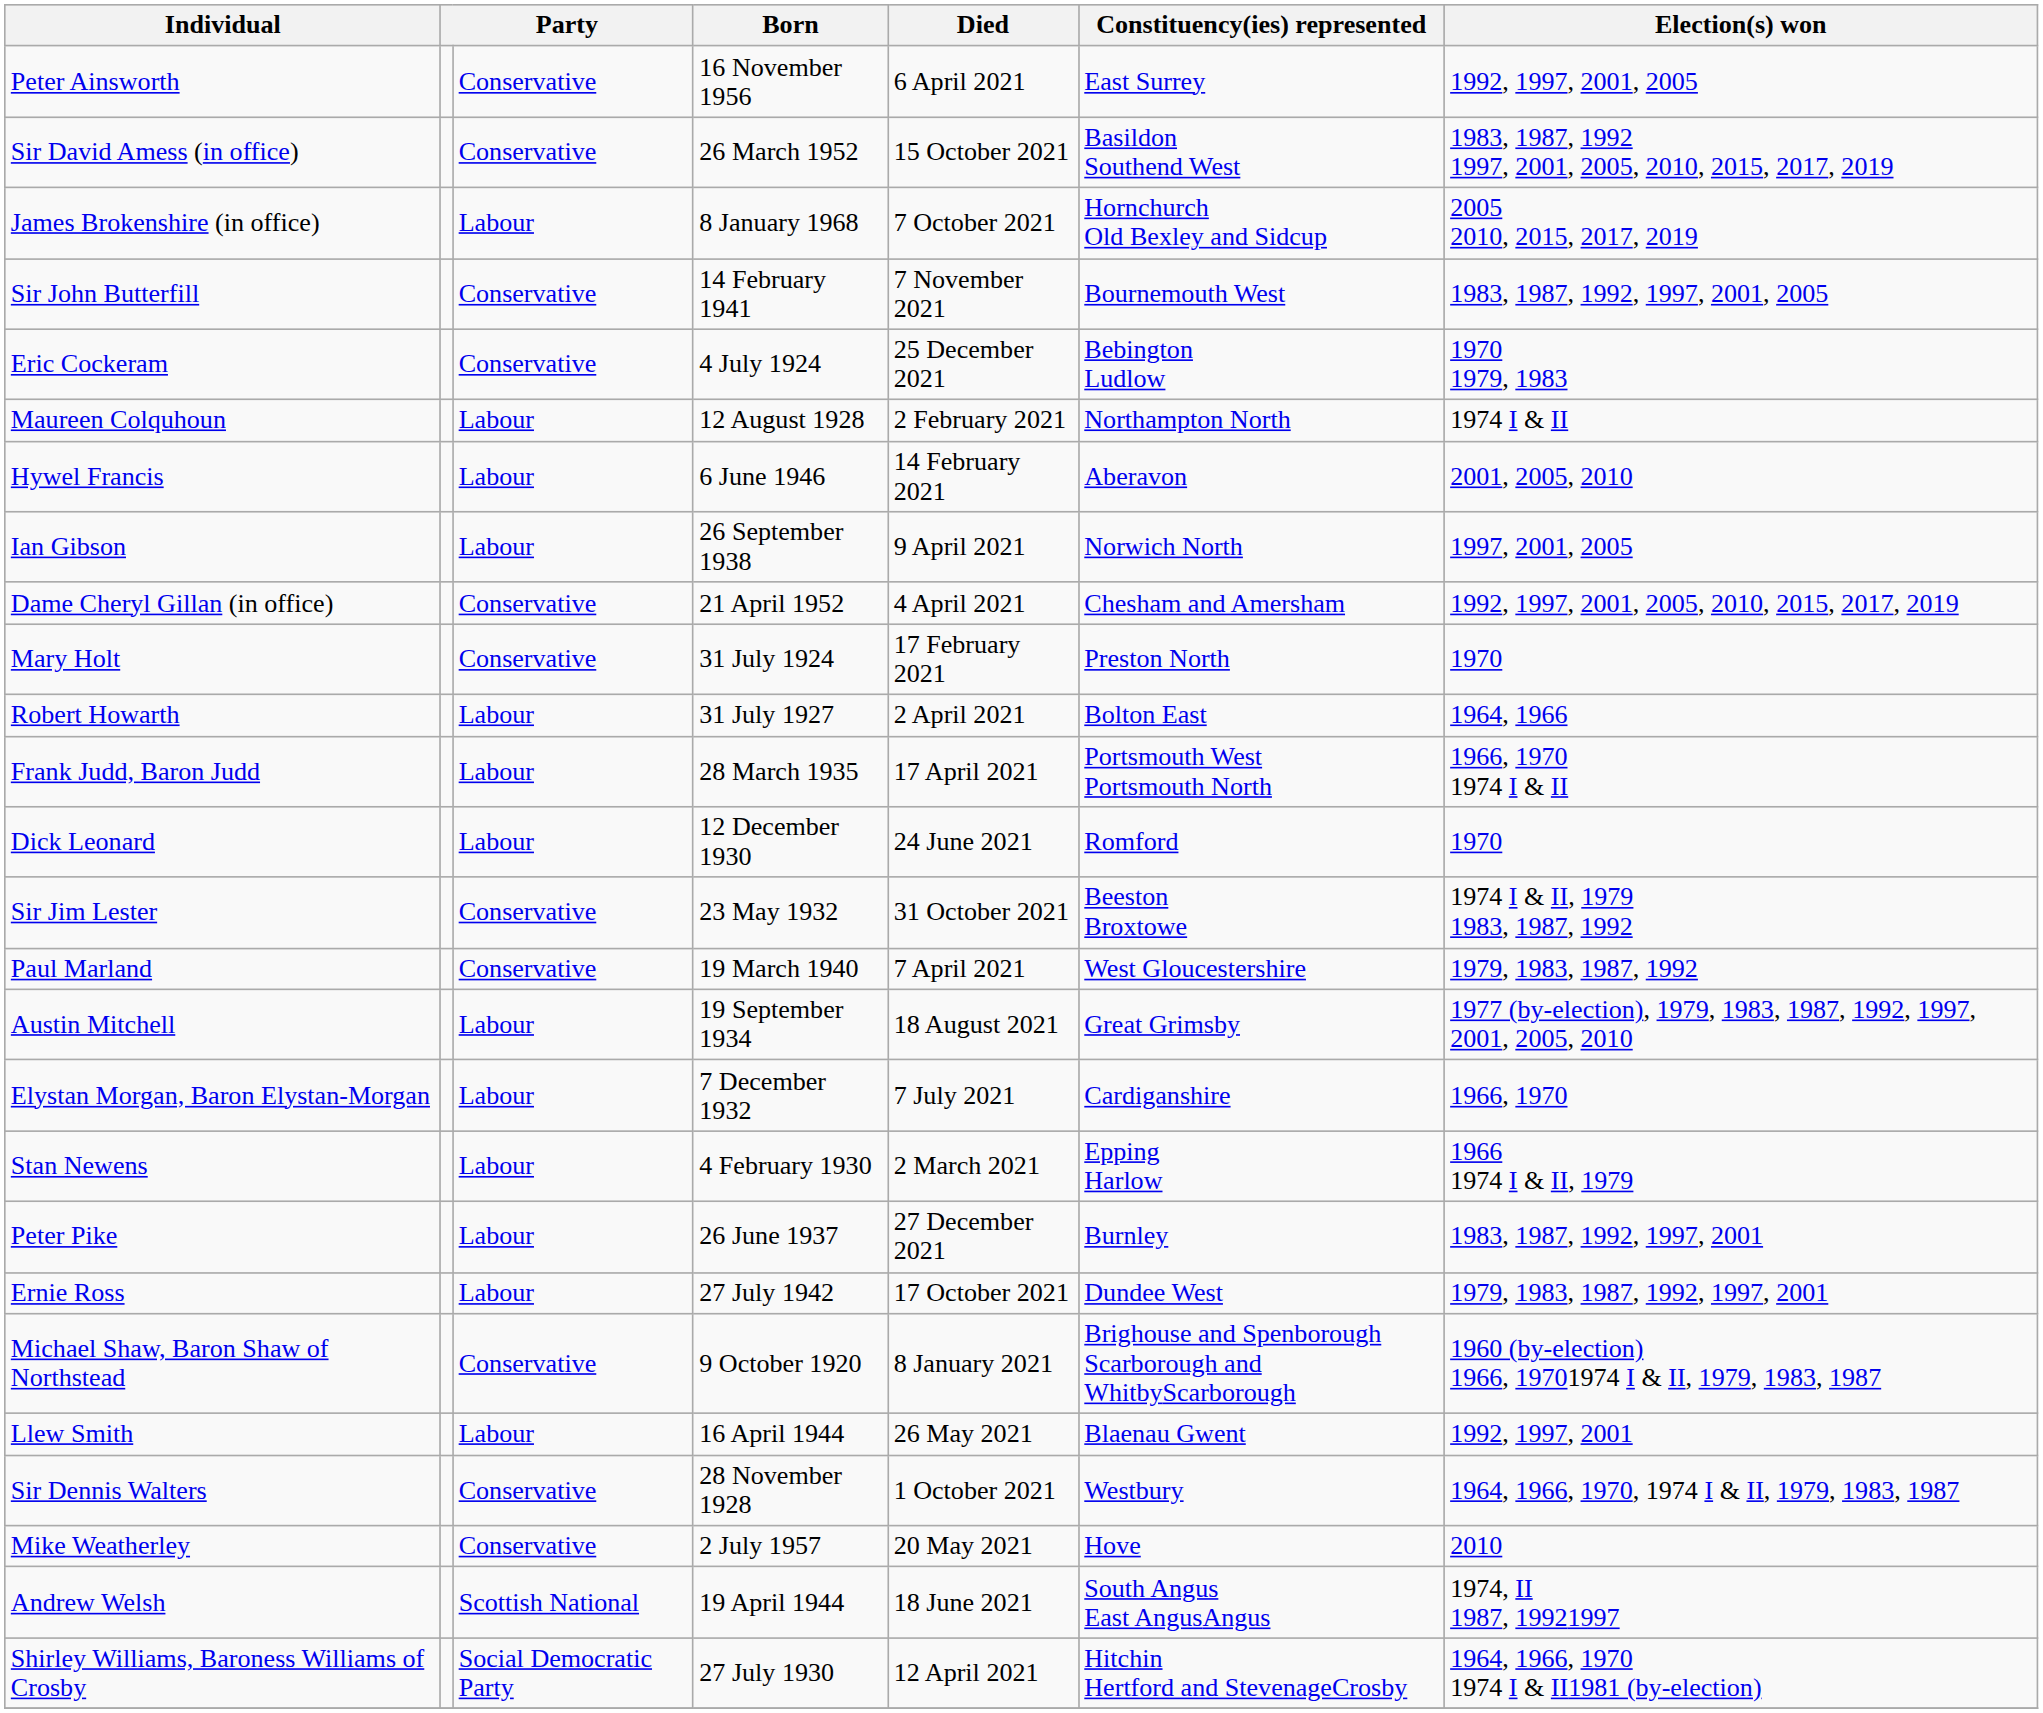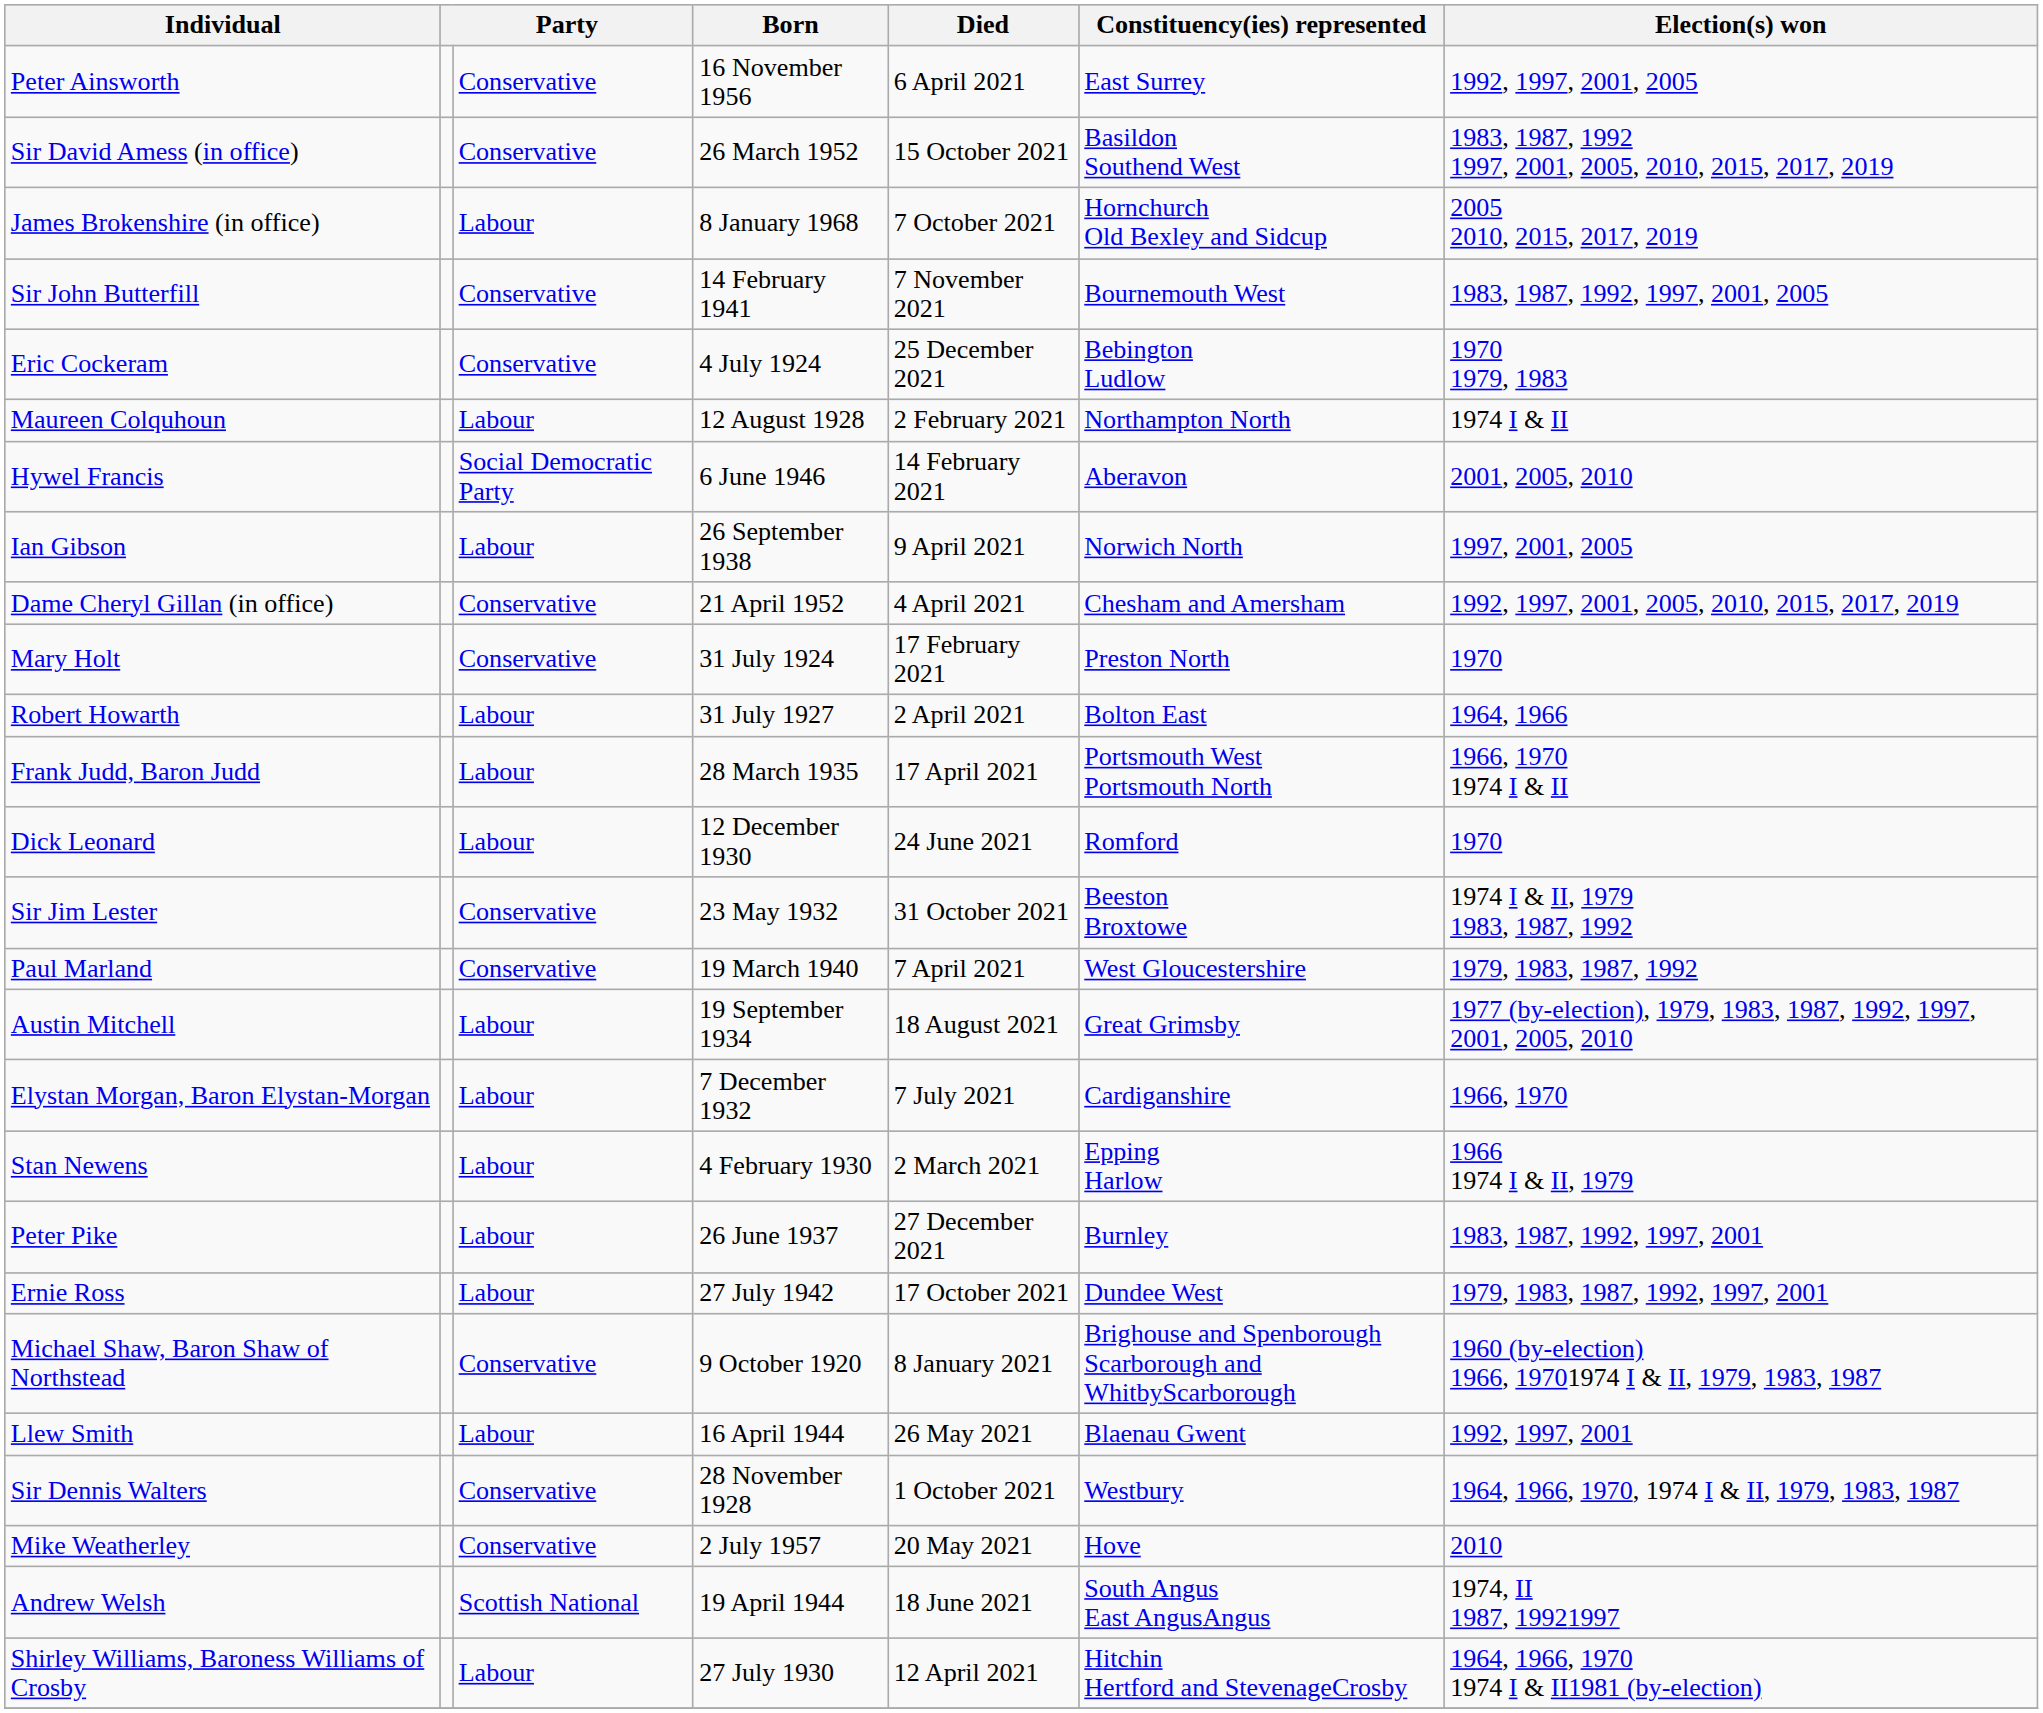(496, 476) Labour -> (555, 476) Social Democratic Party
(555, 1672) Social Democratic Party -> (496, 1672) Labour
